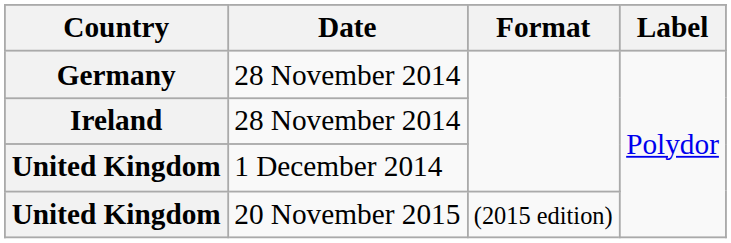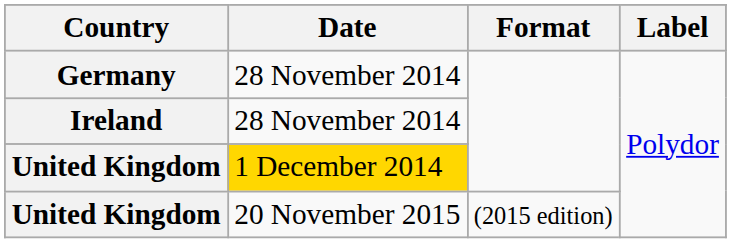(338, 167) no background -> (338, 167) gold background
